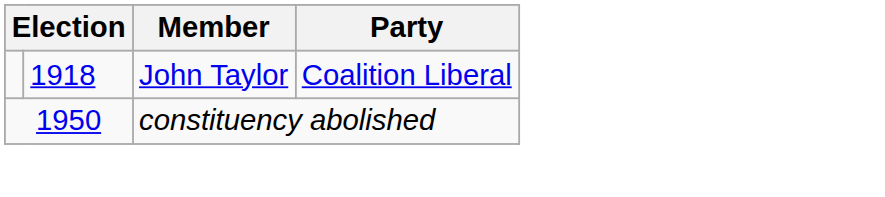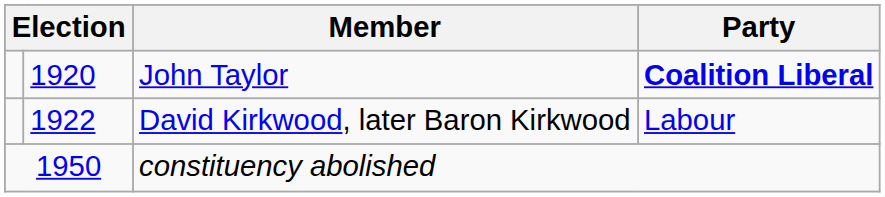(63, 74) 1918 -> (63, 74) 1920
(407, 74) normal -> (759, 74) bold
+ row: (385, 120)
